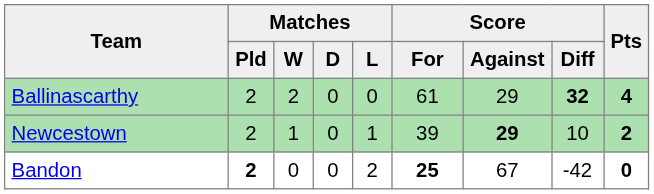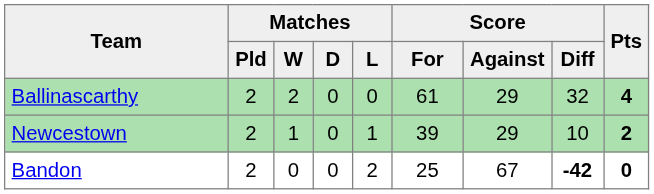(577, 96) bold -> (577, 96) normal
(507, 133) bold -> (507, 133) normal
(251, 170) bold -> (251, 170) normal
(427, 170) bold -> (427, 170) normal
(577, 170) normal -> (577, 170) bold
